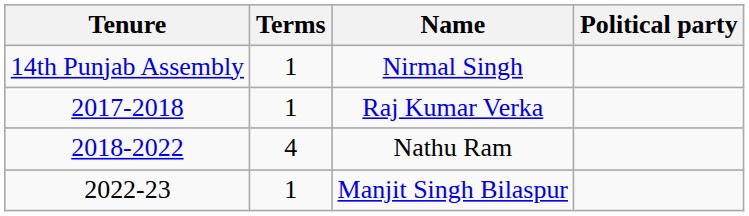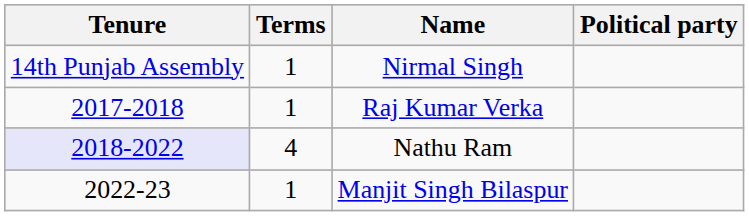(127, 148) no background -> (127, 148) lavender background
